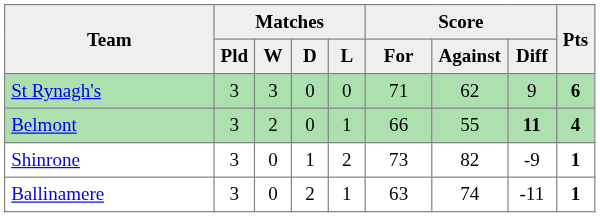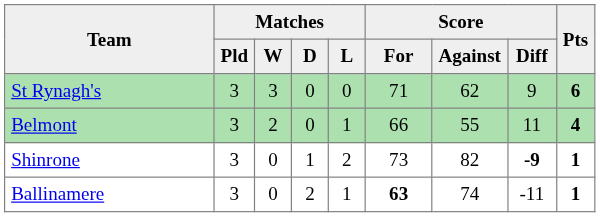(532, 125) bold -> (532, 125) normal
(532, 159) normal -> (532, 159) bold
(399, 194) normal -> (399, 194) bold
